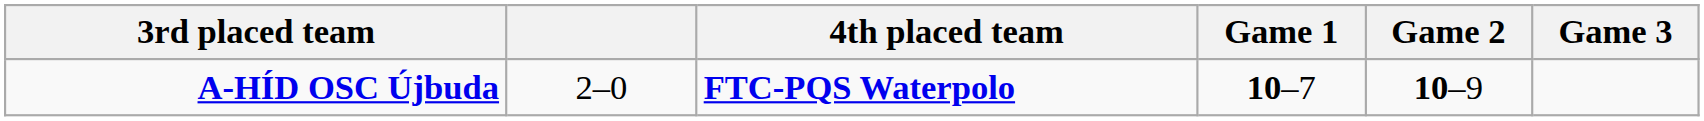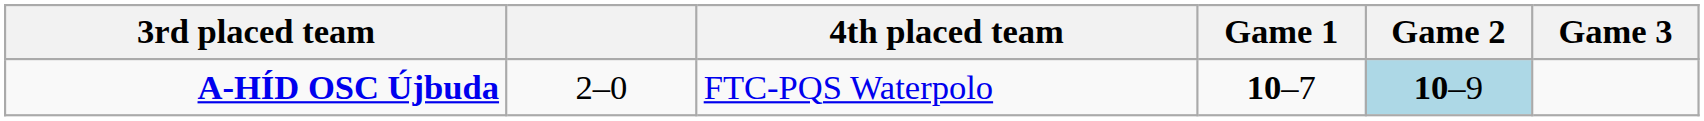(859, 86) bold -> (848, 86) normal
(1448, 86) no background -> (1448, 86) lightblue background
